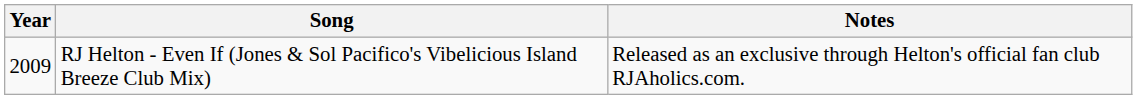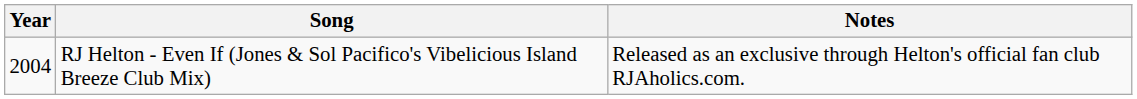(30, 65) 2009 -> (30, 65) 2004
